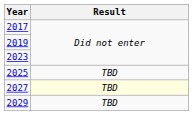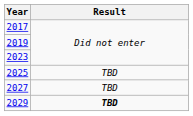(110, 87) lightyellow background -> (110, 87) no background
(110, 102) normal -> (110, 102) bold
